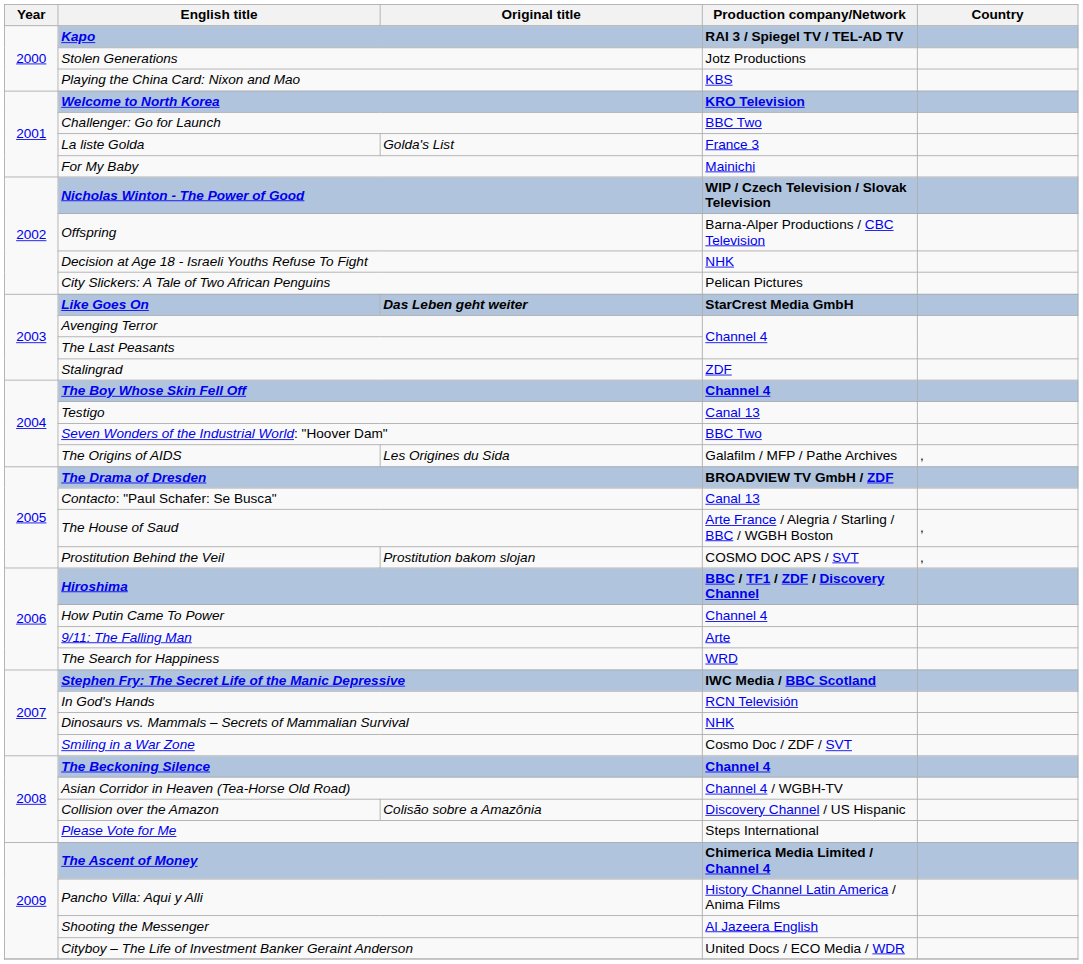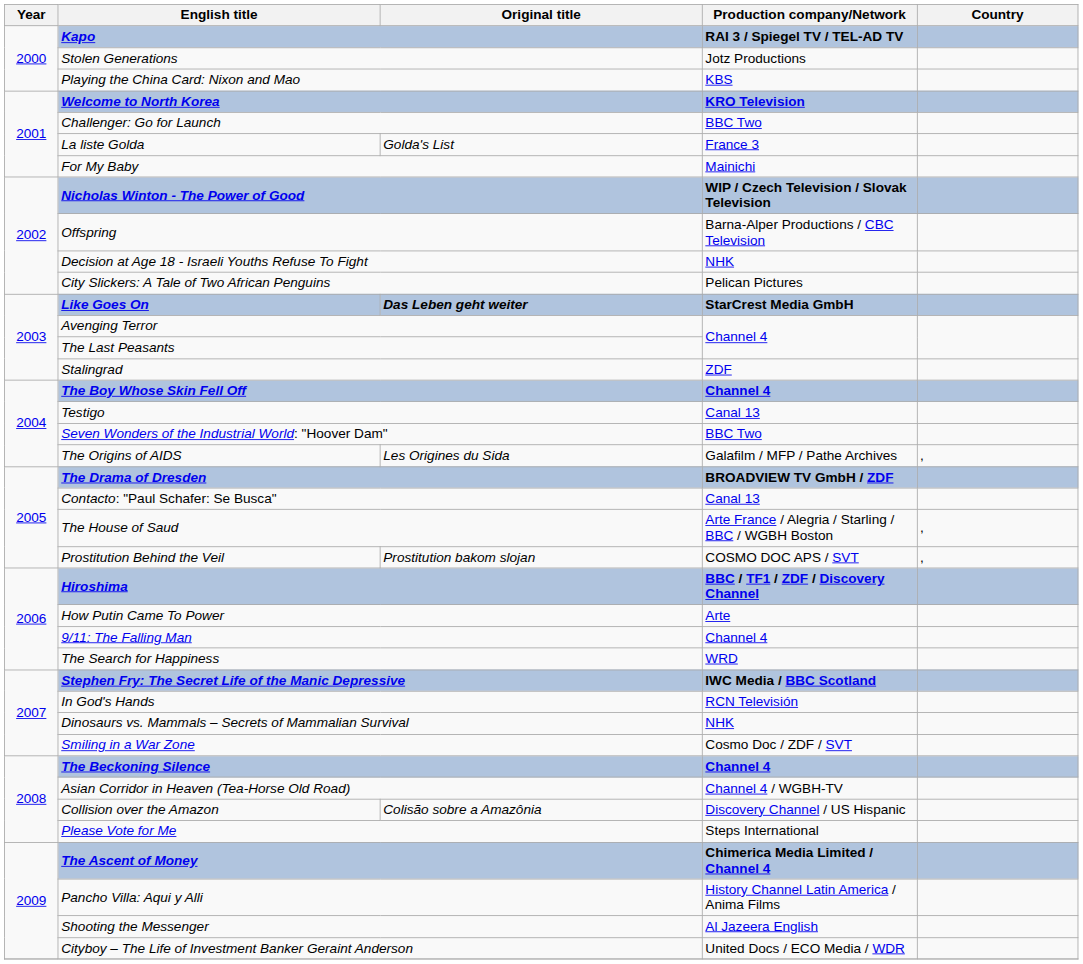(736, 615) Channel 4 -> (718, 615) Arte
(718, 637) Arte -> (736, 637) Channel 4
